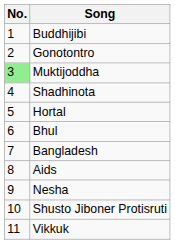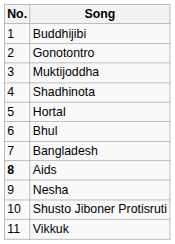(11, 72) lightgreen background -> (11, 72) no background
(11, 170) normal -> (11, 170) bold
